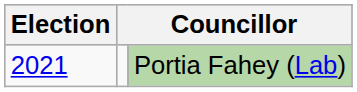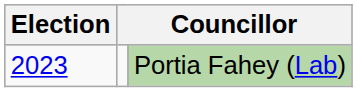(39, 65) 2021 -> (39, 65) 2023
